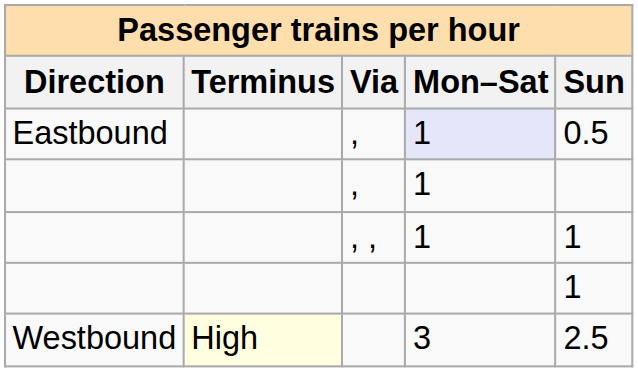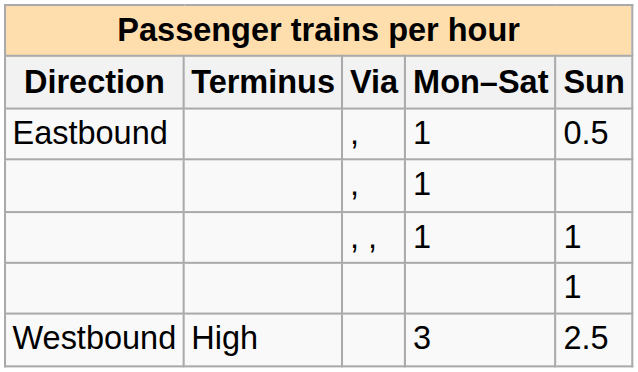(422, 133) lavender background -> (422, 133) no background
(225, 339) lightyellow background -> (225, 339) no background
